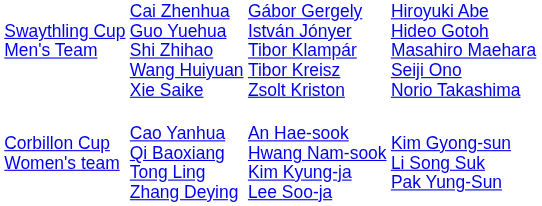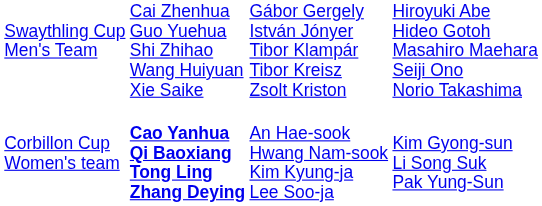(184, 163) normal -> (187, 163) bold
